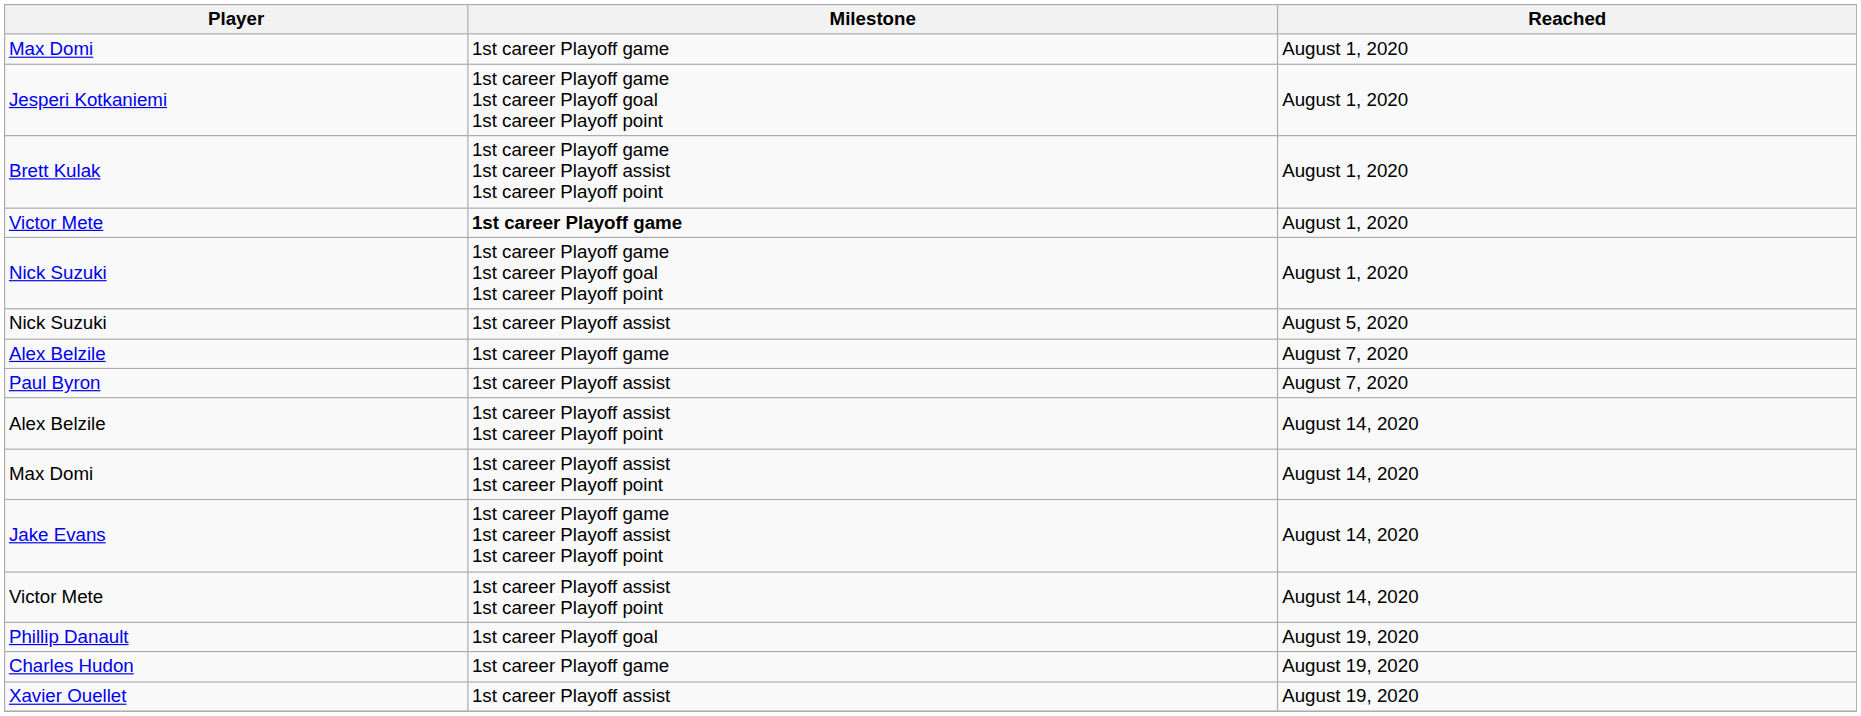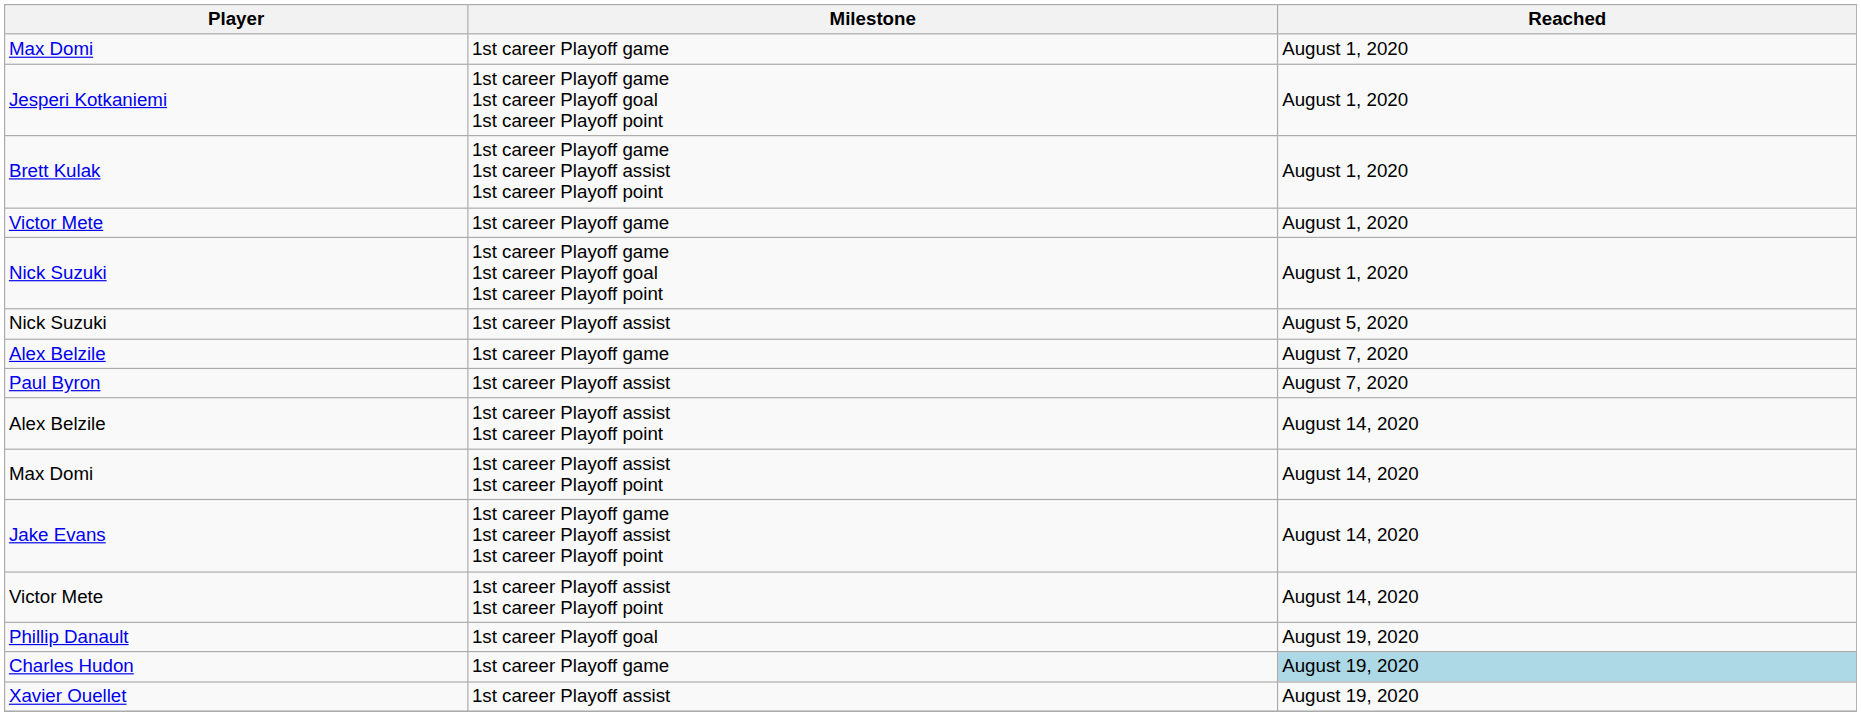(577, 222) bold -> (571, 222) normal
(1350, 666) no background -> (1350, 666) lightblue background
